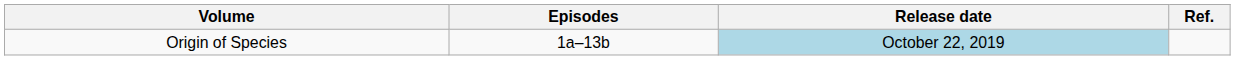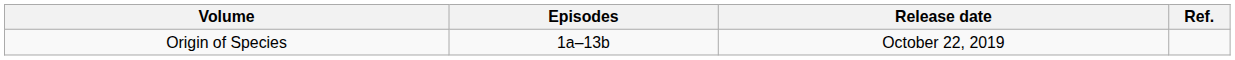(943, 42) lightblue background -> (943, 42) no background
